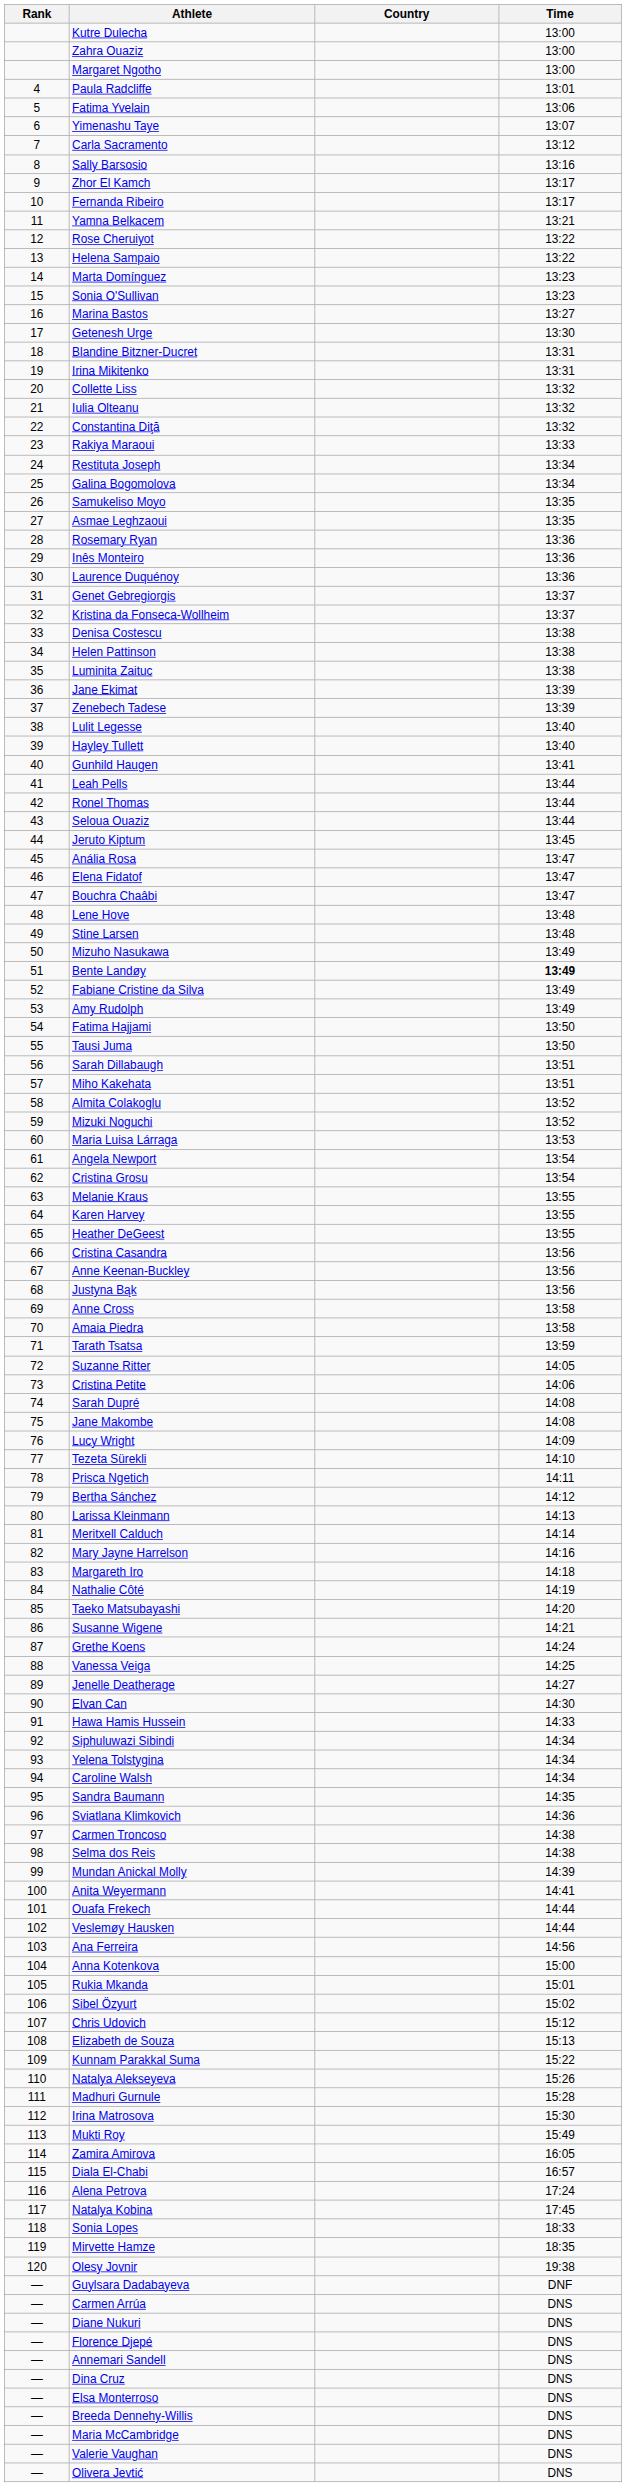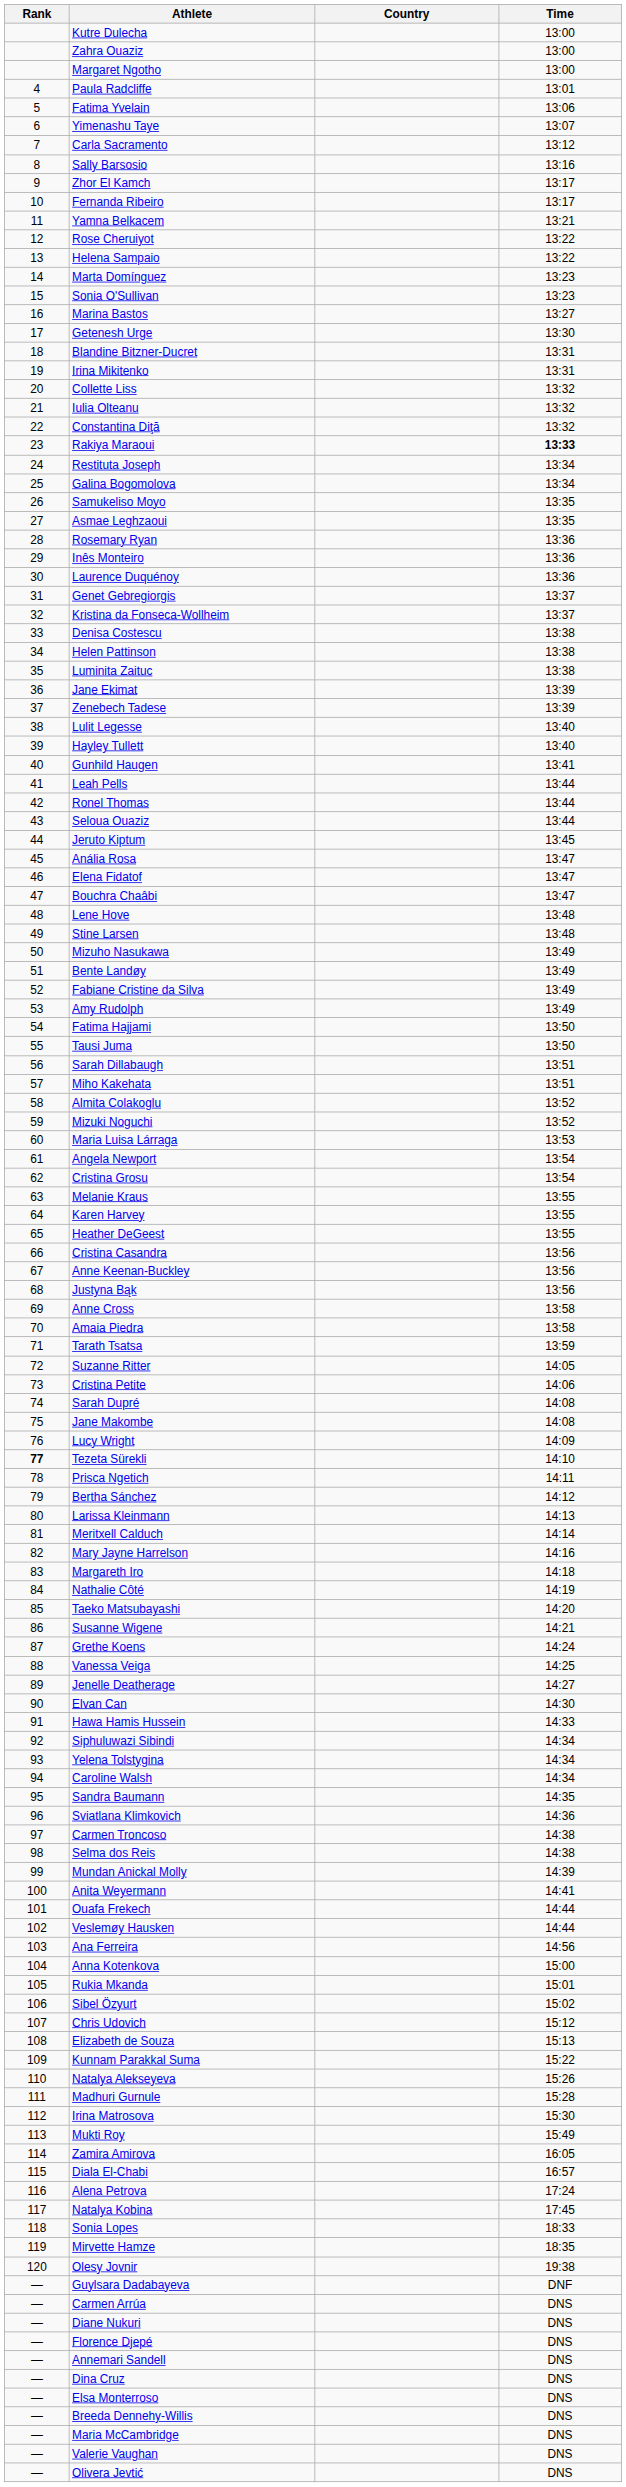(560, 446) normal -> (560, 446) bold
(560, 971) bold -> (560, 971) normal
(37, 1459) normal -> (37, 1459) bold
